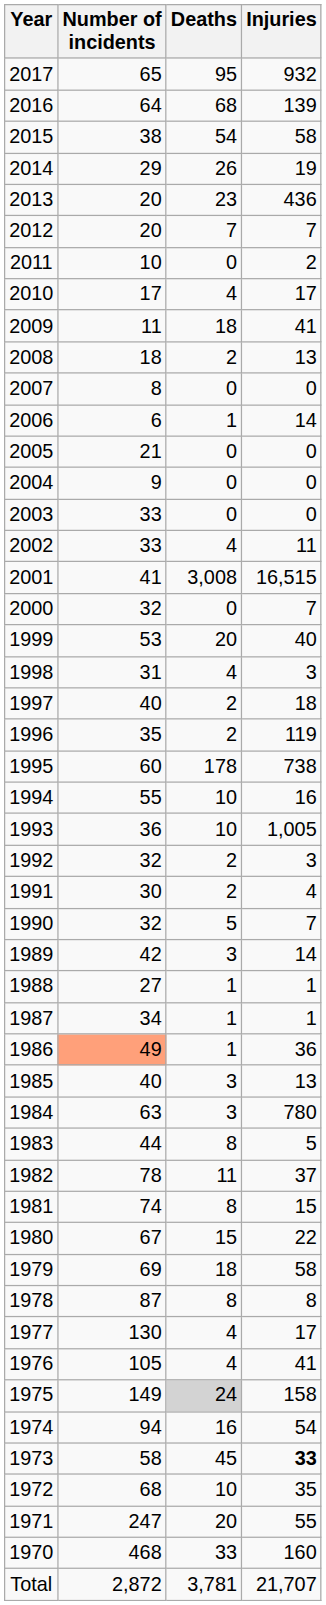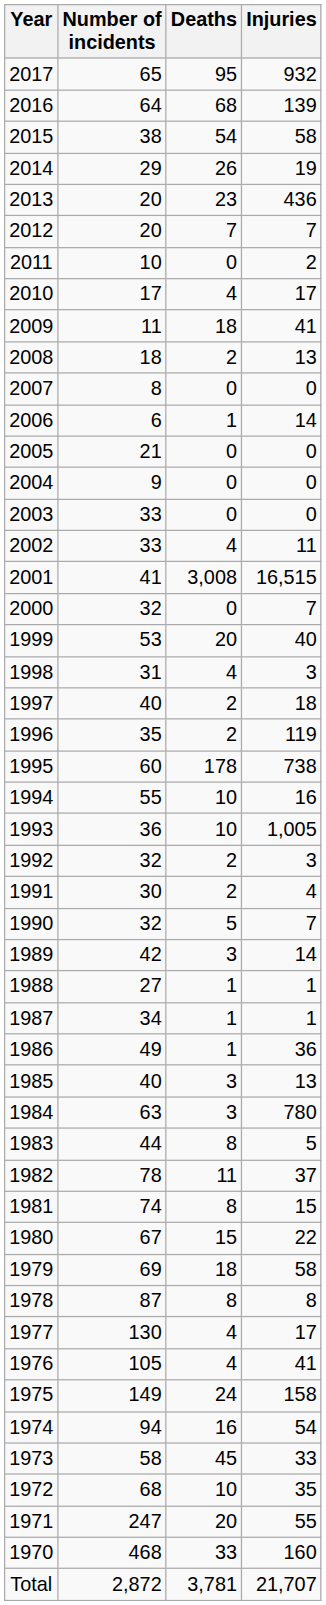(151, 1049) lightsalmon background -> (151, 1049) no background
(226, 1395) lightgrey background -> (226, 1395) no background
(306, 1458) bold -> (306, 1458) normal
